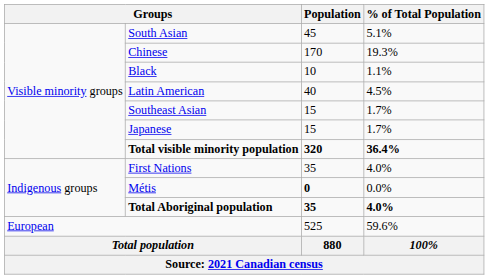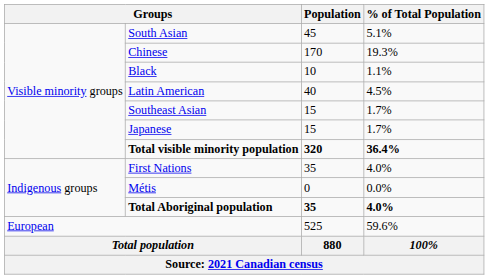(307, 187) bold -> (307, 187) normal
